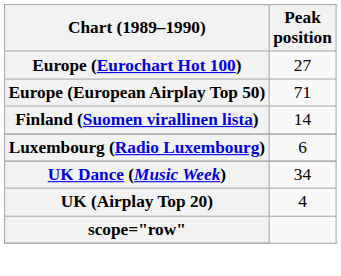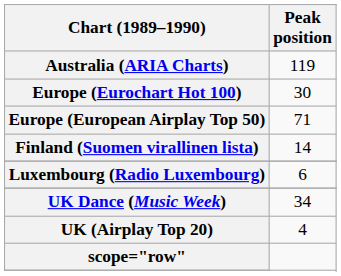+ row: (137, 65)
(303, 65) 27 -> (303, 92) 30
